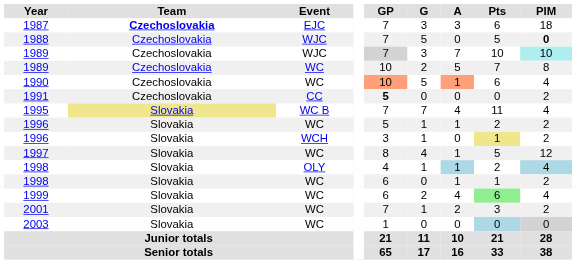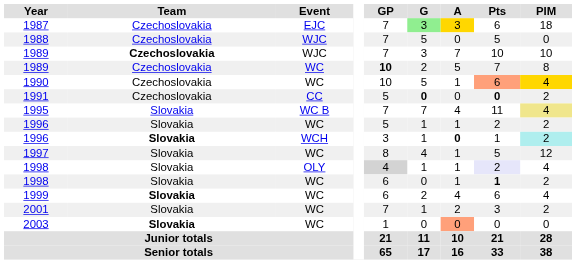(172, 25) bold -> (172, 25) normal
(424, 25) no background -> (424, 25) lightgreen background
(457, 25) no background -> (457, 25) gold background
(546, 39) bold -> (546, 39) normal
(172, 53) normal -> (172, 53) bold
(386, 53) lightgrey background -> (386, 53) no background
(546, 53) paleturquoise background -> (546, 53) no background
(386, 68) normal -> (386, 68) bold
(386, 82) lightsalmon background -> (386, 82) no background
(457, 82) lightsalmon background -> (457, 82) no background
(497, 82) no background -> (497, 82) lightsalmon background
(546, 82) no background -> (546, 82) gold background
(386, 96) bold -> (386, 96) normal
(424, 96) normal -> (424, 96) bold
(497, 96) normal -> (497, 96) bold
(172, 110) khaki background -> (172, 110) no background
(546, 110) no background -> (546, 110) khaki background
(172, 139) normal -> (172, 139) bold
(457, 139) normal -> (457, 139) bold
(497, 139) khaki background -> (497, 139) no background
(546, 139) no background -> (546, 139) paleturquoise background
(386, 167) no background -> (386, 167) lightgrey background
(457, 167) lightblue background -> (457, 167) no background
(497, 167) no background -> (497, 167) lavender background
(546, 167) lightblue background -> (546, 167) no background
(497, 181) normal -> (497, 181) bold
(172, 195) normal -> (172, 195) bold
(497, 195) lightgreen background -> (497, 195) no background
(172, 224) normal -> (172, 224) bold
(457, 224) no background -> (457, 224) lightsalmon background
(497, 224) lightblue background -> (497, 224) no background
(546, 224) lightgrey background -> (546, 224) no background
